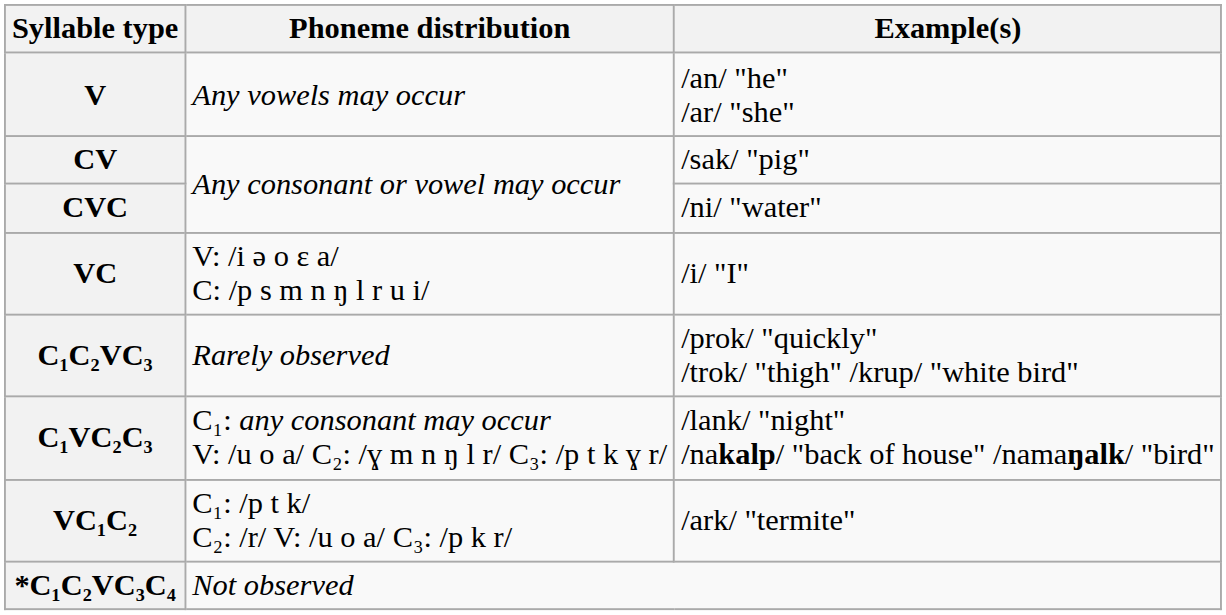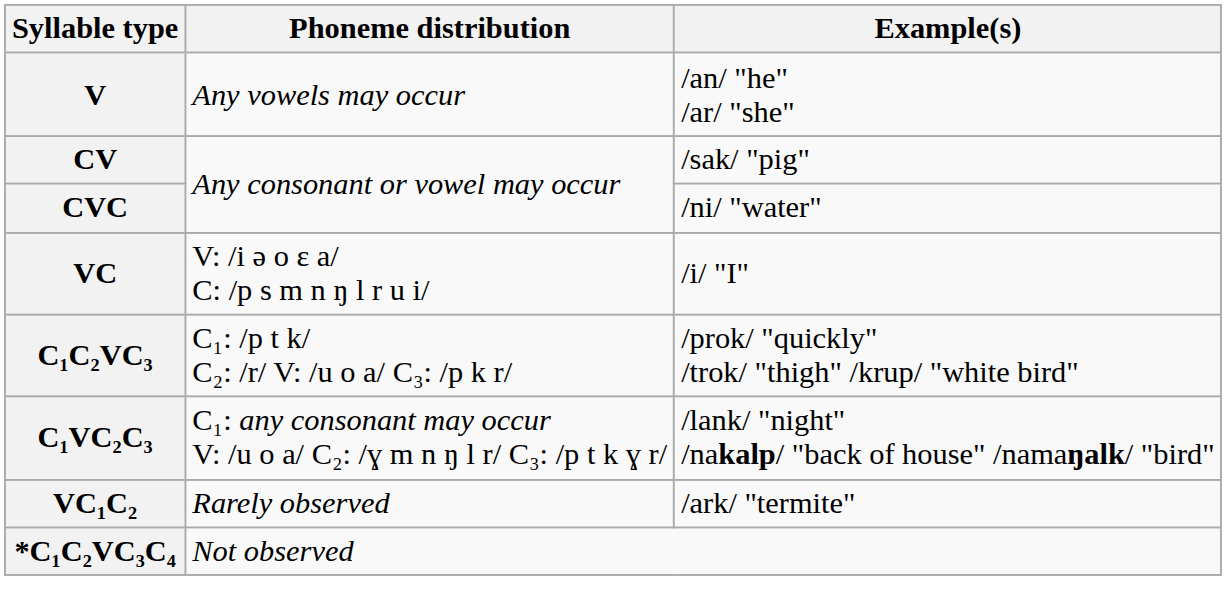(291, 355) Rarely observed -> (352, 355) C₁: /p t k/ C₂: /r/ V: /u o a/ C₃: /p k r/
(352, 519) C₁: /p t k/ C₂: /r/ V: /u o a/ C₃: /p k r/ -> (291, 502) Rarely observed
